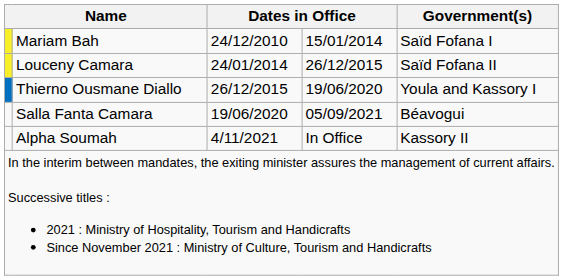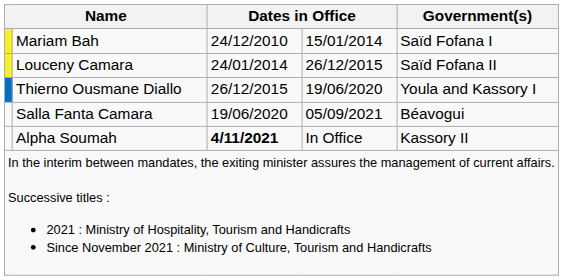(244, 138) normal -> (245, 138) bold
